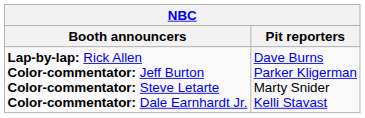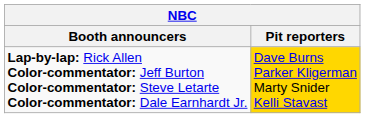(305, 80) no background -> (305, 80) gold background
